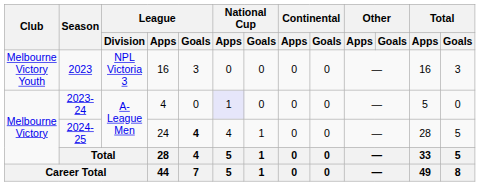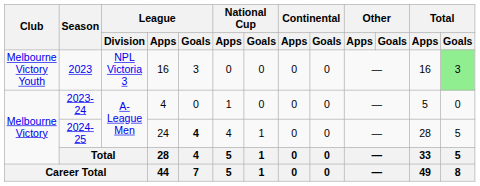(458, 70) no background -> (458, 70) lightgreen background
(229, 104) lavender background -> (229, 104) no background
